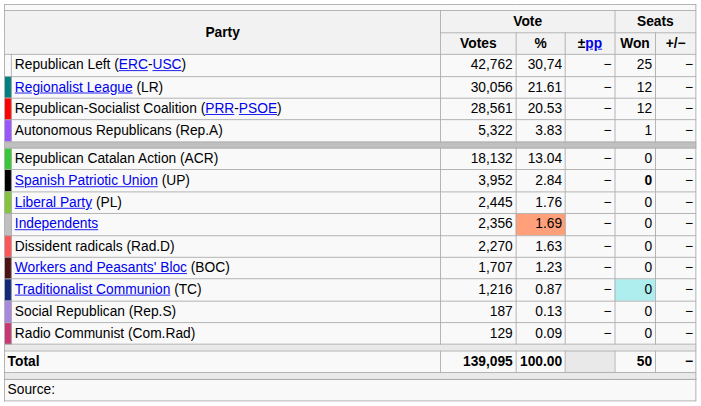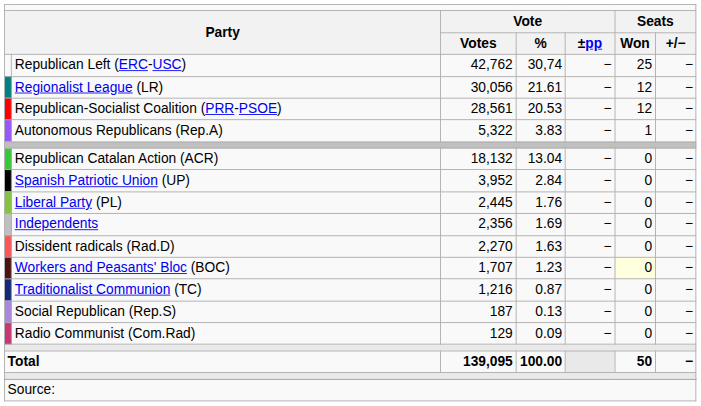(648, 180) bold -> (648, 180) normal
(549, 224) lightsalmon background -> (549, 224) no background
(648, 268) no background -> (648, 268) lightyellow background
(648, 289) paleturquoise background -> (648, 289) no background
